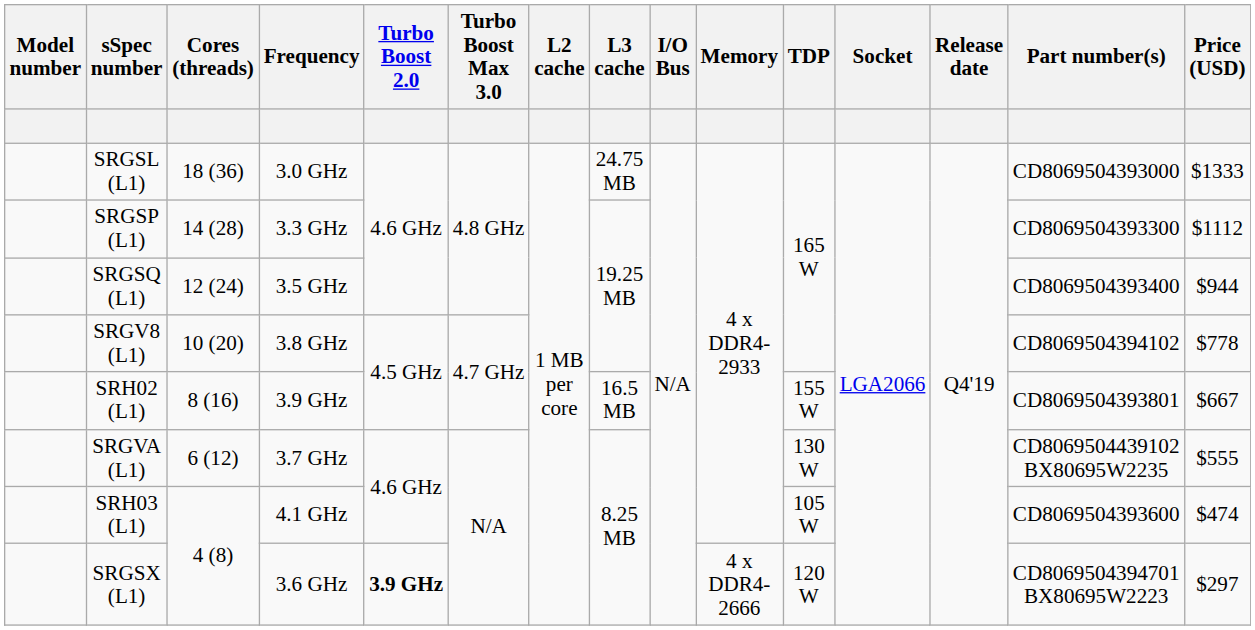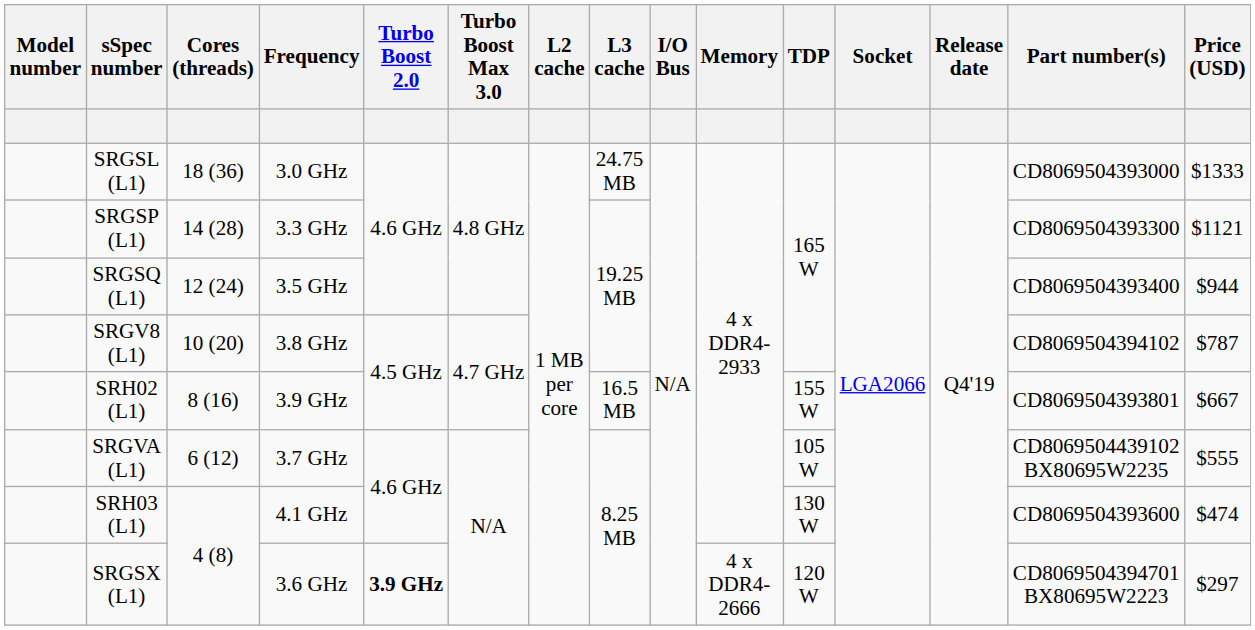(1217, 228) $1112 -> (1217, 228) $1121
(1217, 343) $778 -> (1217, 343) $787
(809, 457) 130 W -> (809, 457) 105 W
(809, 514) 105 W -> (809, 514) 130 W
